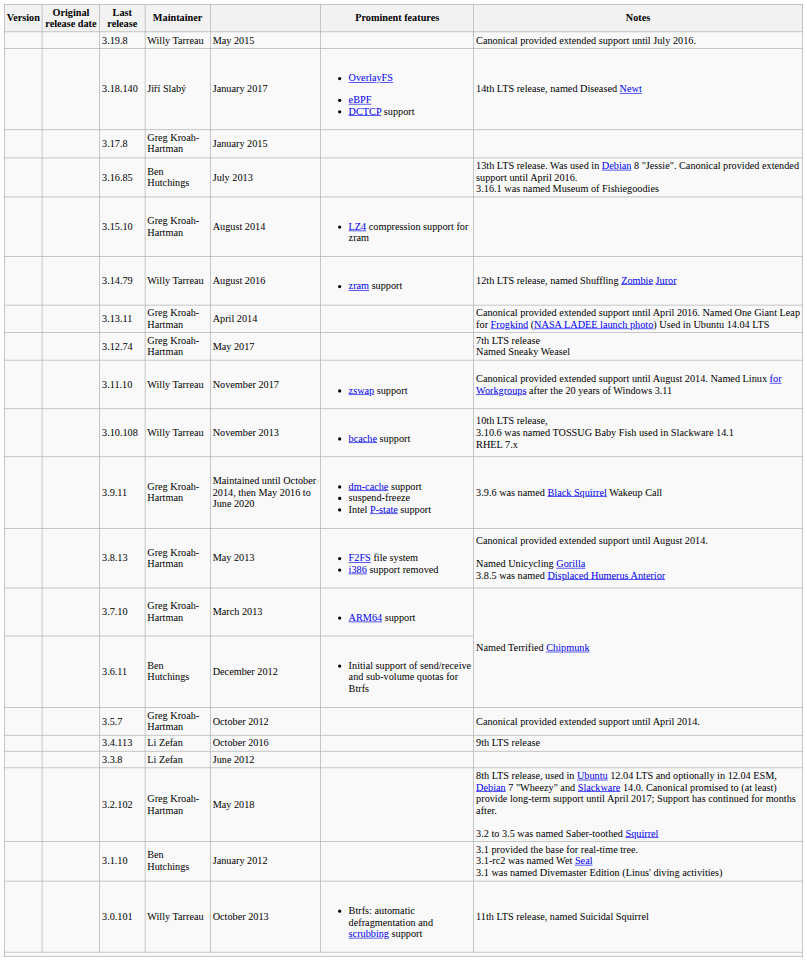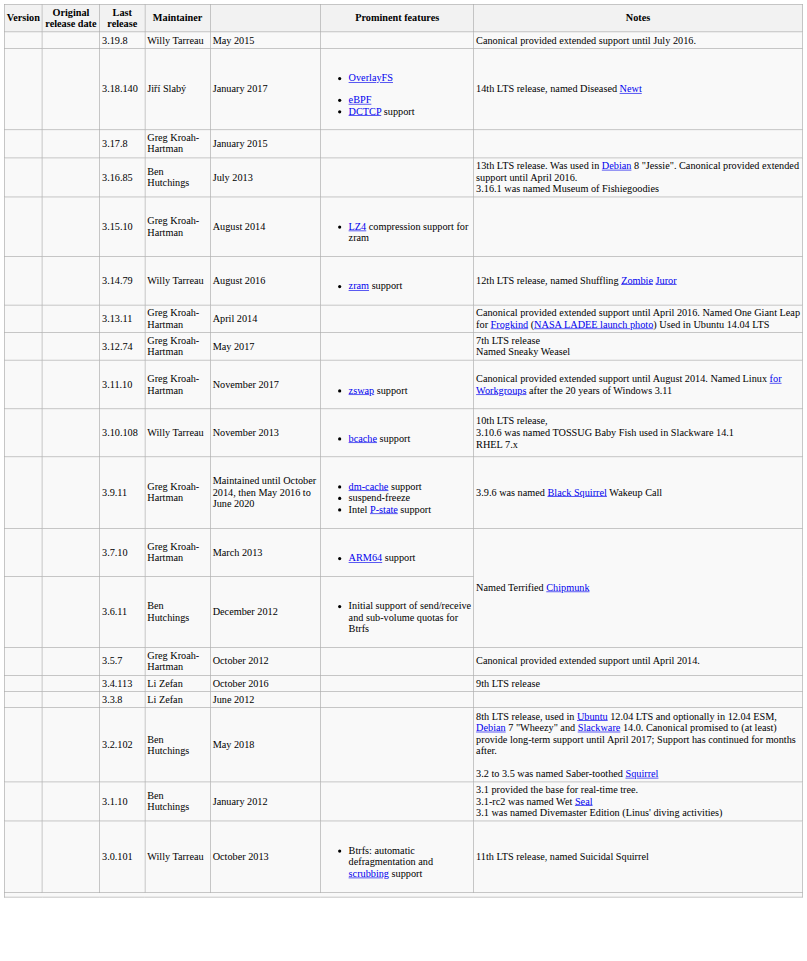(175, 384) Willy Tarreau -> (173, 384) Greg Kroah-Hartman
- row: (115, 558)
(173, 804) Greg Kroah-Hartman -> (168, 745) Ben Hutchings
